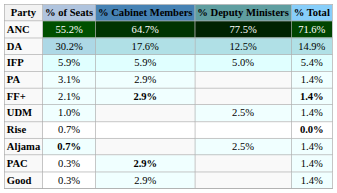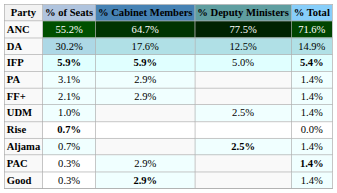(69, 63) normal -> (69, 63) bold
(145, 63) normal -> (145, 63) bold
(312, 63) normal -> (312, 63) bold
(145, 96) bold -> (145, 96) normal
(312, 96) bold -> (312, 96) normal
(69, 130) normal -> (69, 130) bold
(312, 130) bold -> (312, 130) normal
(69, 146) bold -> (69, 146) normal
(243, 146) normal -> (243, 146) bold
(145, 163) bold -> (145, 163) normal
(312, 163) normal -> (312, 163) bold
(145, 180) normal -> (145, 180) bold
